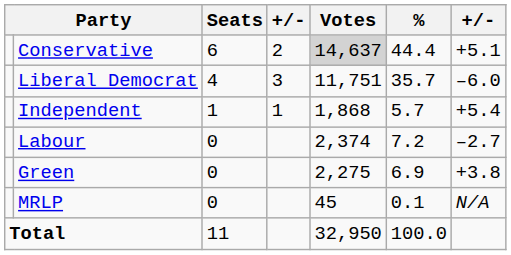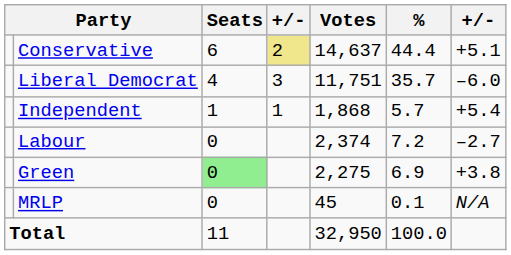(277, 50) no background -> (277, 50) khaki background
(348, 50) lightgrey background -> (348, 50) no background
(212, 173) no background -> (212, 173) lightgreen background
